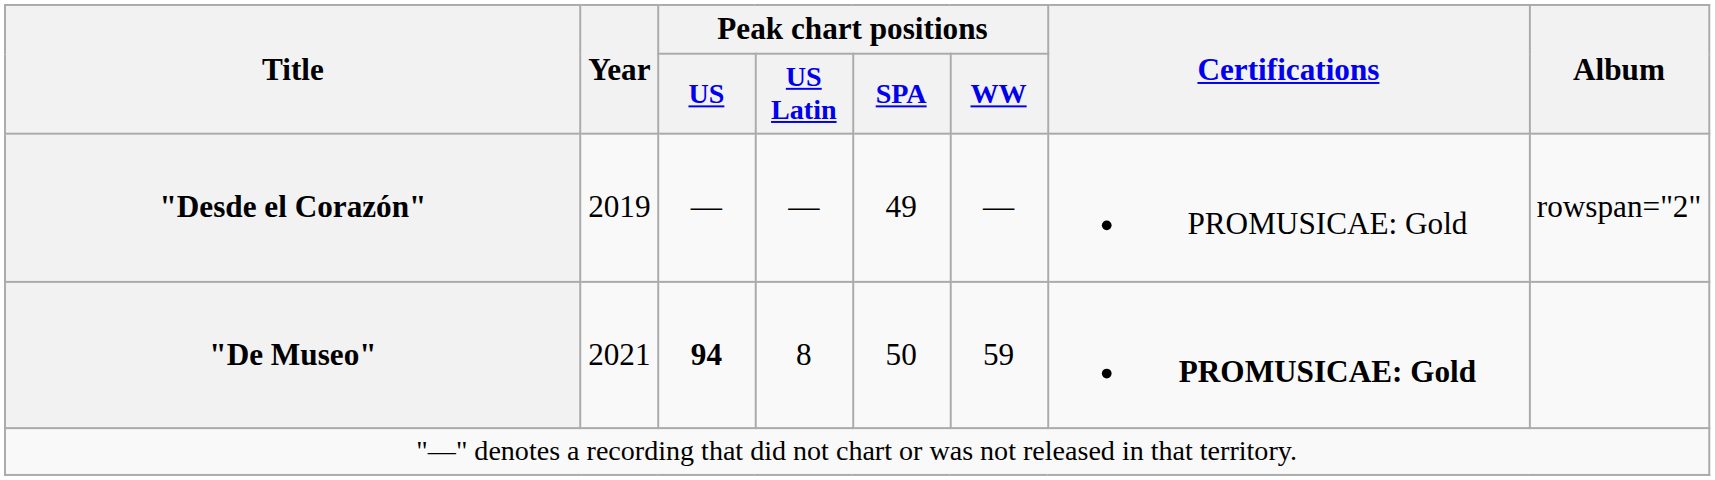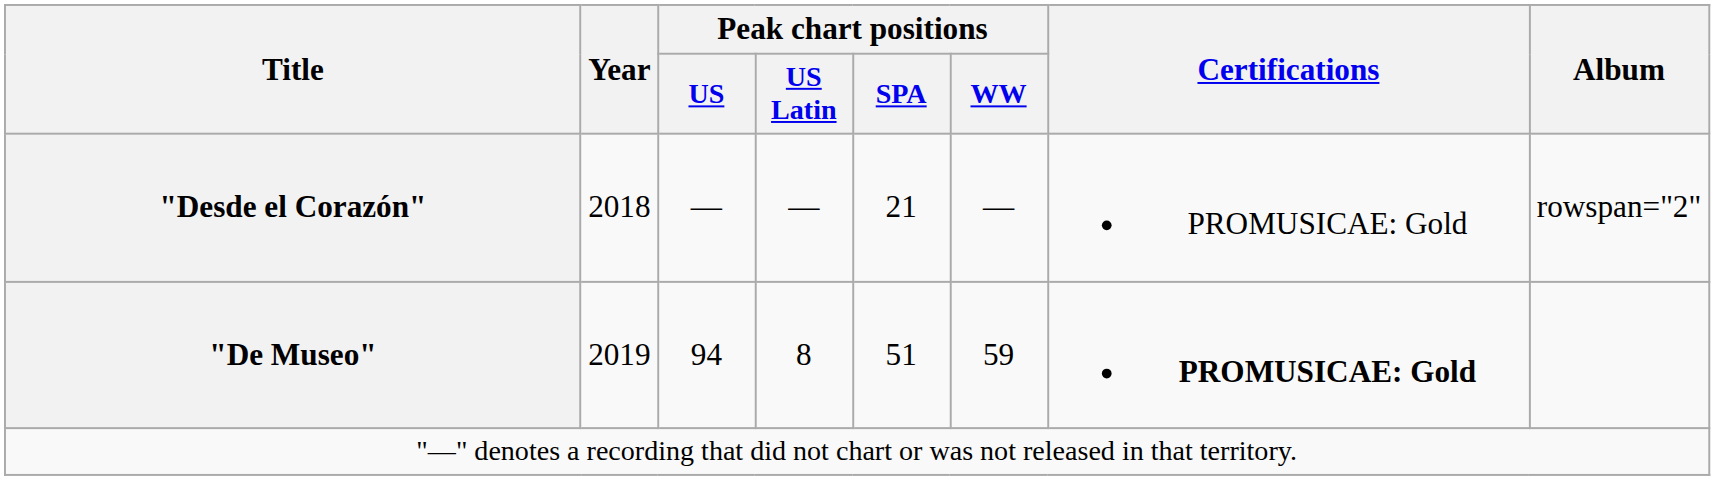(619, 206) 2019 -> (619, 206) 2018
(901, 206) 49 -> (901, 206) 21
(619, 353) 2021 -> (619, 353) 2019
(706, 353) bold -> (706, 353) normal
(901, 353) 50 -> (901, 353) 51
